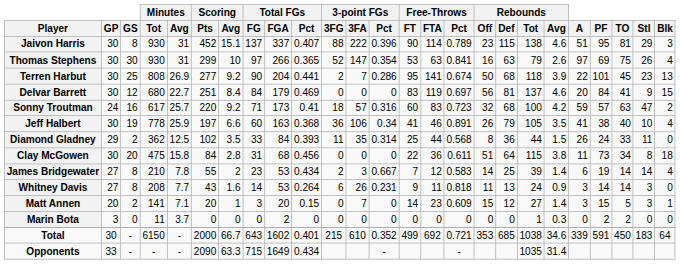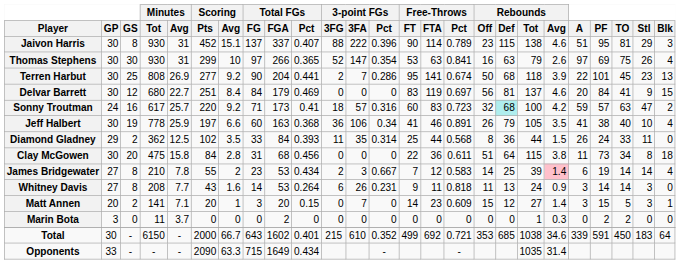(509, 108) no background -> (509, 108) paleturquoise background
(559, 172) no background -> (559, 172) pink background
